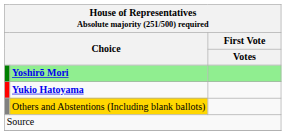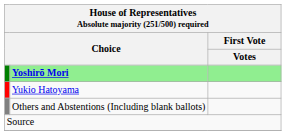(48, 90) bold -> (46, 90) normal
(109, 106) gold background -> (109, 106) no background
